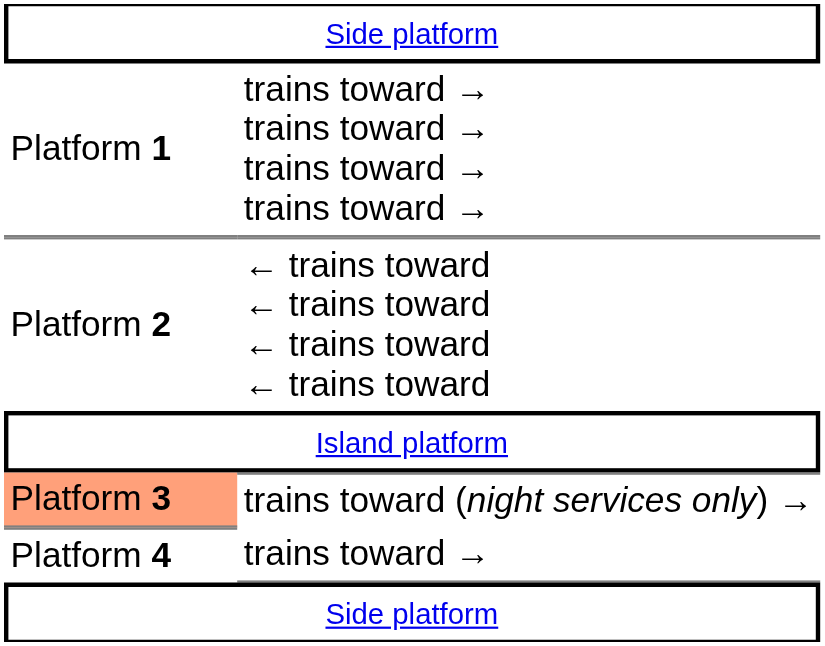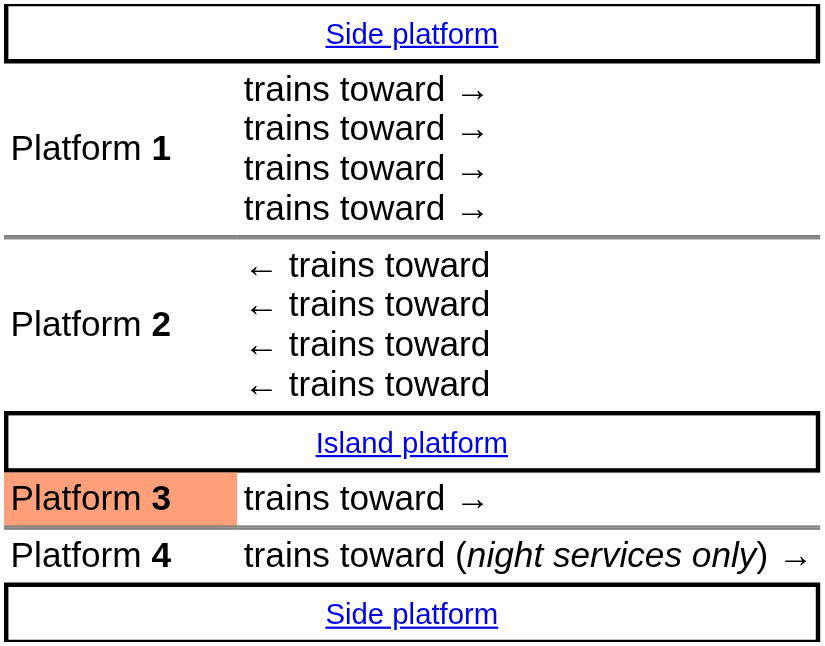(528, 500) trains toward (night services only) → -> (367, 498) trains toward →
(367, 553) trains toward → -> (528, 555) trains toward (night services only) →
